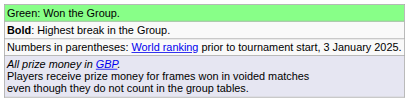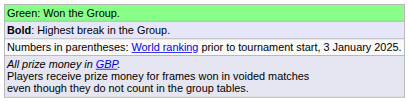(89, 30) no background -> (89, 30) lavender background
